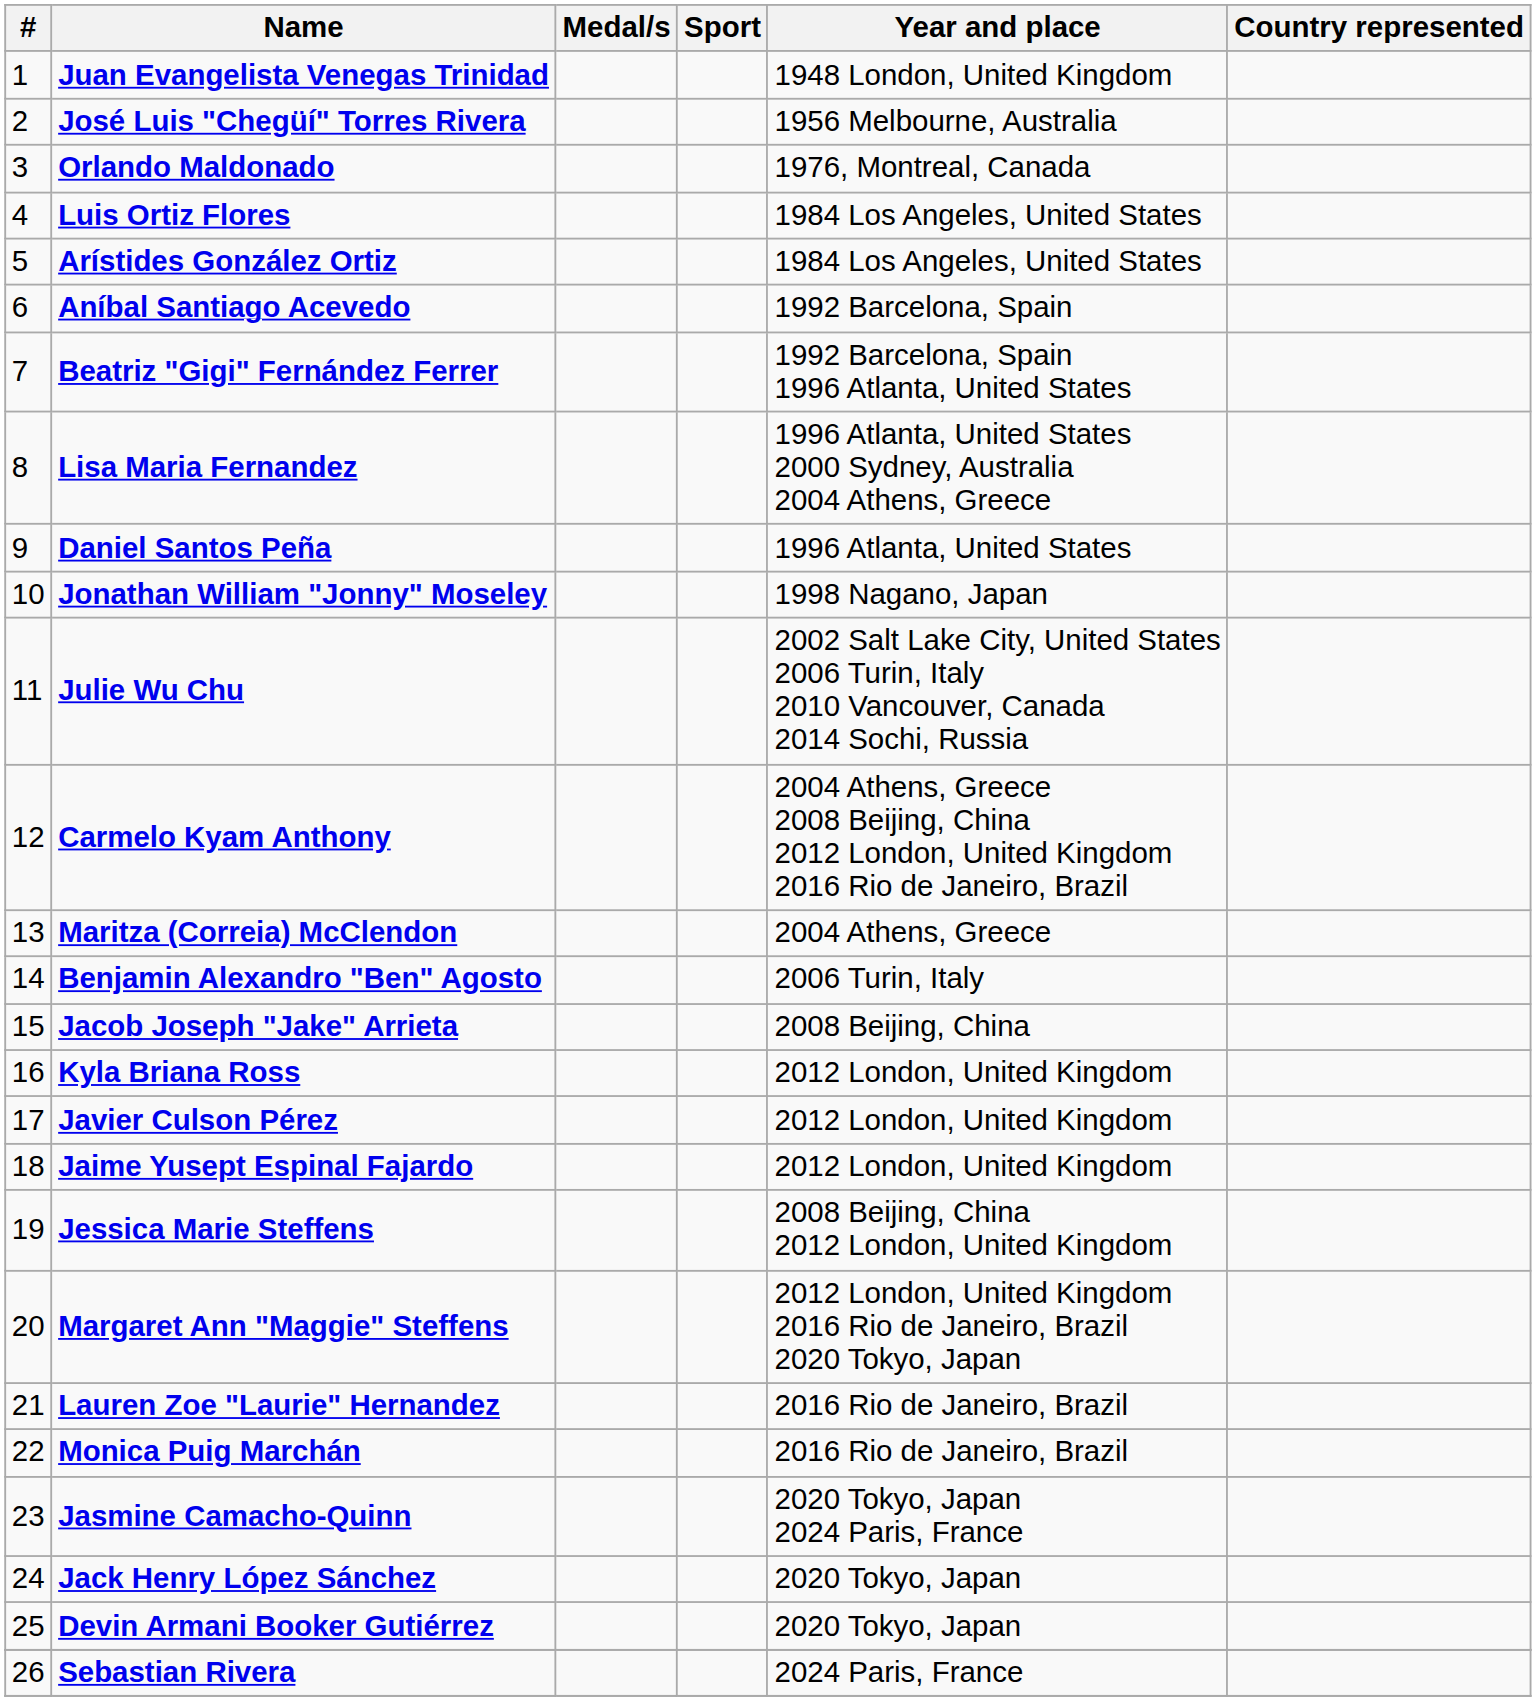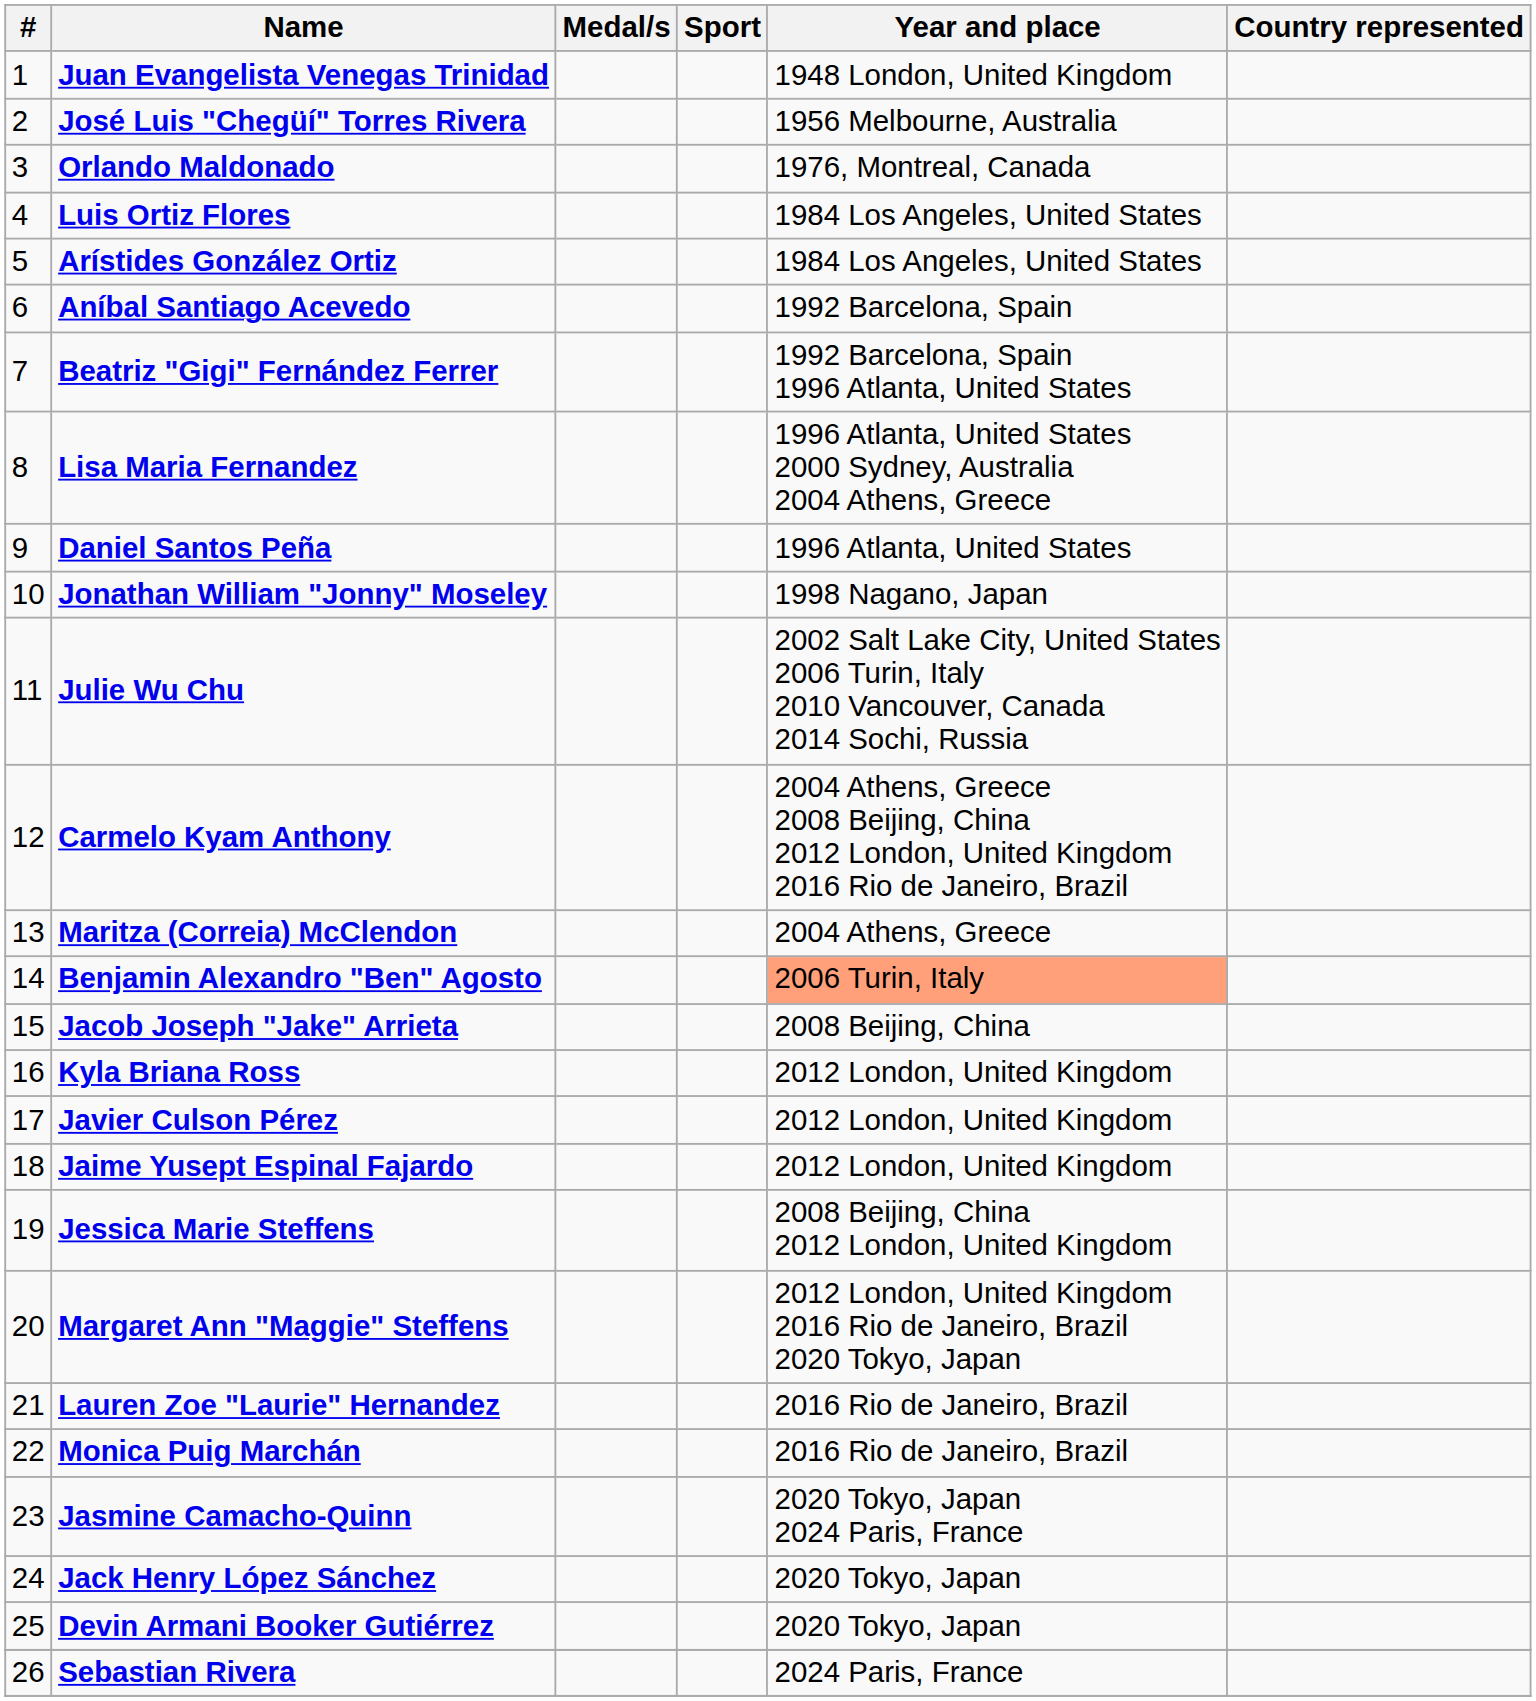(879, 979) no background -> (879, 979) lightsalmon background
